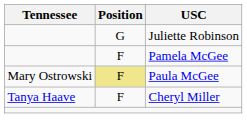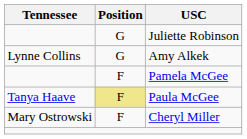+ row: (179, 55)
(50, 76) Mary Ostrowski -> (41, 96) Tanya Haave
(41, 96) Tanya Haave -> (50, 117) Mary Ostrowski
